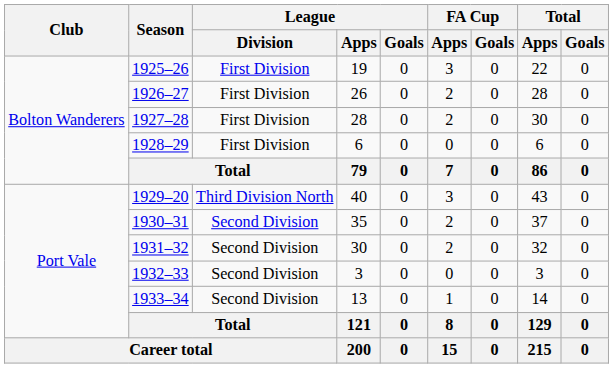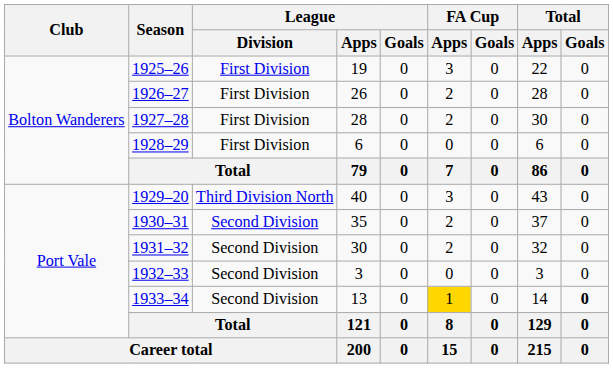(449, 299) no background -> (449, 299) gold background
(585, 299) normal -> (585, 299) bold
